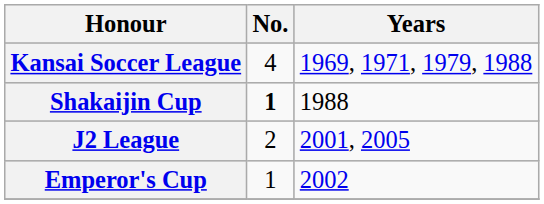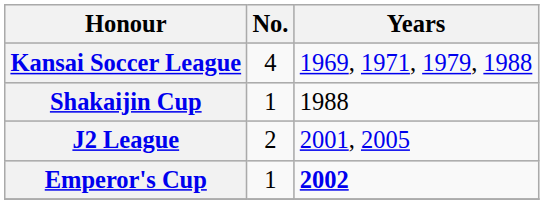(270, 101) bold -> (270, 101) normal
(324, 179) normal -> (324, 179) bold
